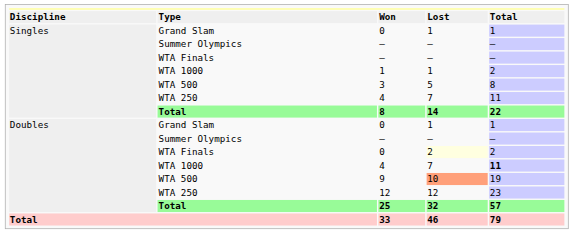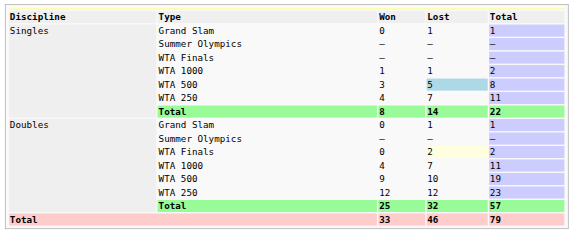(430, 84) no background -> (430, 84) lightblue background
(495, 165) bold -> (495, 165) normal
(433, 179) lightsalmon background -> (433, 179) no background
